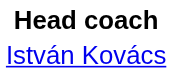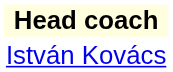(86, 20) no background -> (86, 20) lightyellow background
